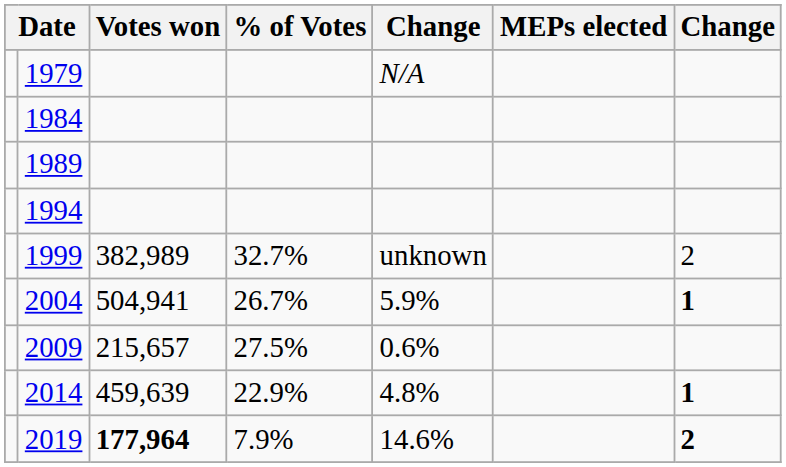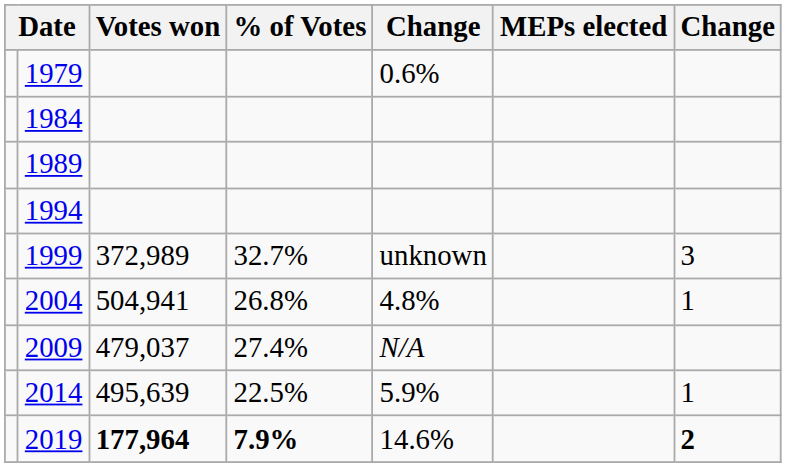(402, 73) N/A -> (410, 73) 0.6%
(142, 255) 382,989 -> (142, 255) 372,989
(688, 255) 2 -> (688, 255) 3
(271, 301) 26.7% -> (271, 301) 26.8%
(410, 301) 5.9% -> (410, 301) 4.8%
(688, 301) bold -> (688, 301) normal
(142, 347) 215,657 -> (142, 347) 479,037
(271, 347) 27.5% -> (271, 347) 27.4%
(410, 347) 0.6% -> (402, 347) N/A
(142, 392) 459,639 -> (142, 392) 495,639
(271, 392) 22.9% -> (271, 392) 22.5%
(410, 392) 4.8% -> (410, 392) 5.9%
(688, 392) bold -> (688, 392) normal
(264, 438) normal -> (266, 438) bold
